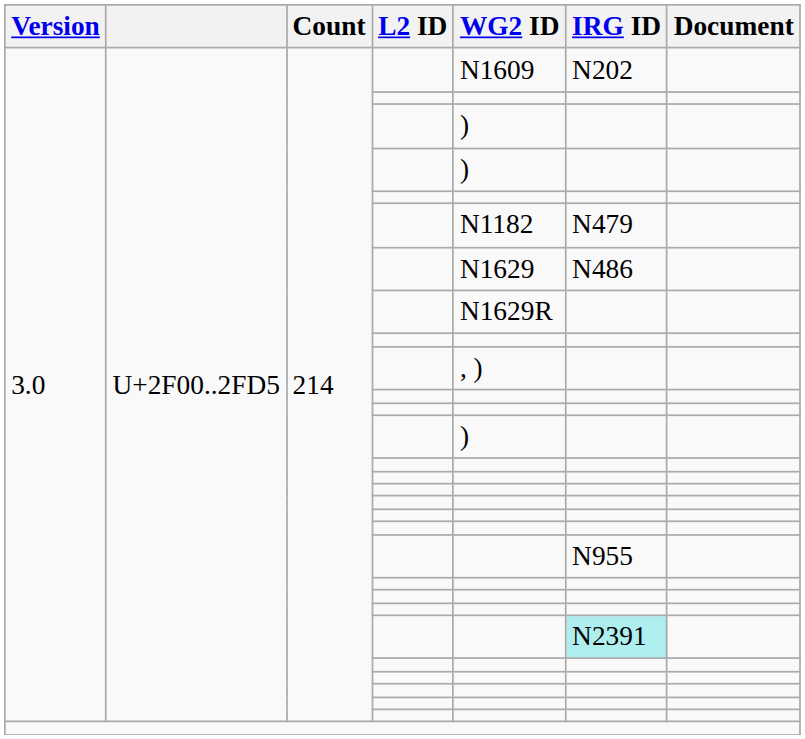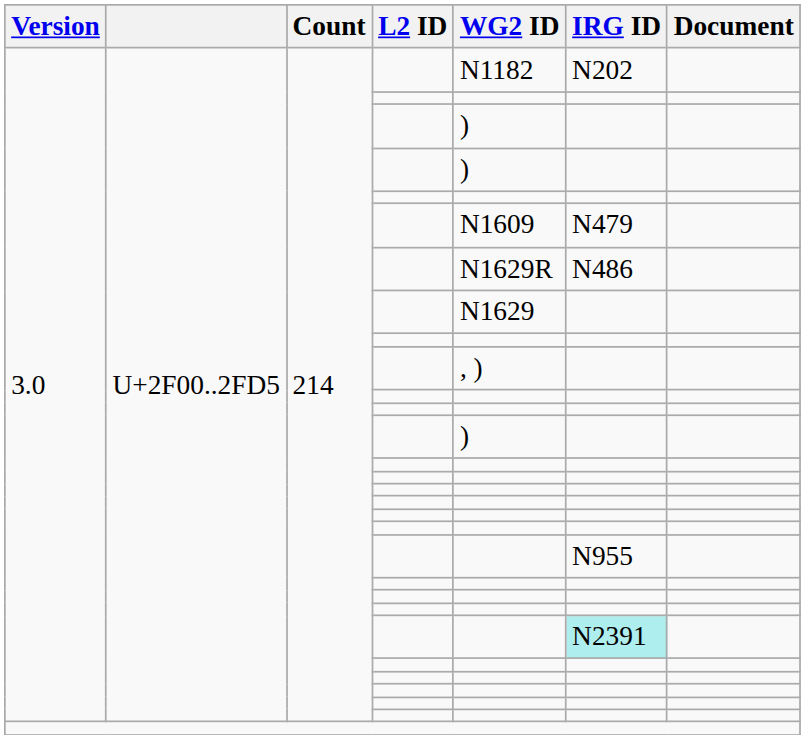(497, 69) N1609 -> (497, 69) N1182
(497, 224) N1182 -> (497, 224) N1609
(497, 268) N1629 -> (506, 268) N1629R
(506, 311) N1629R -> (497, 311) N1629
